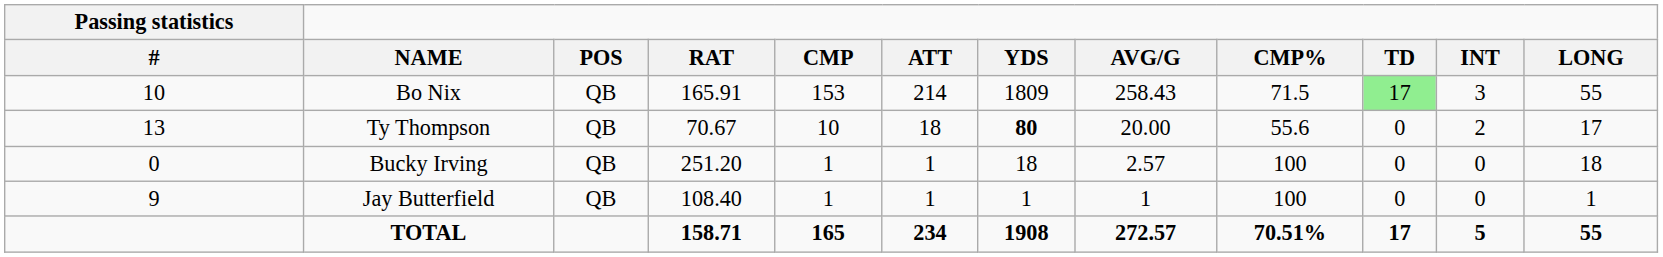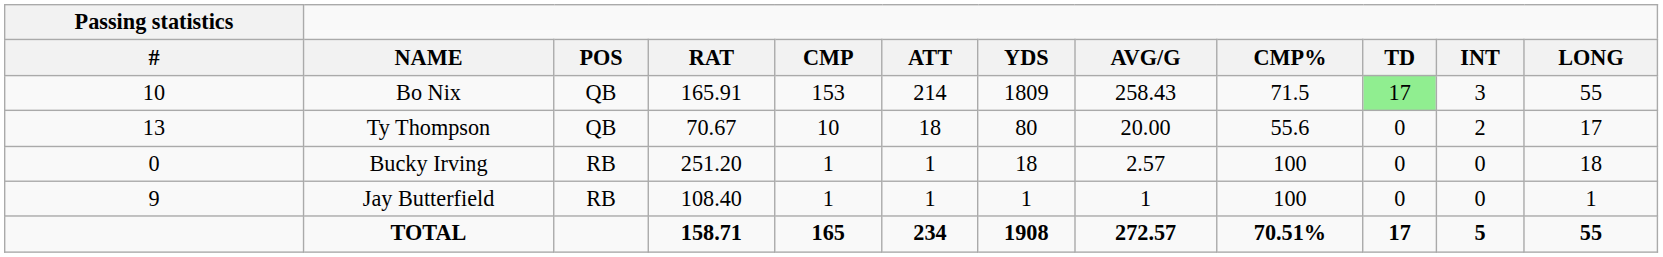(1026, 127) bold -> (1026, 127) normal
(601, 163) QB -> (601, 163) RB
(601, 198) QB -> (601, 198) RB
